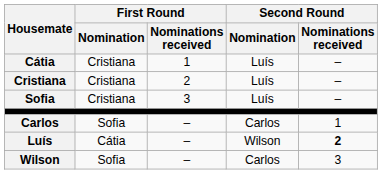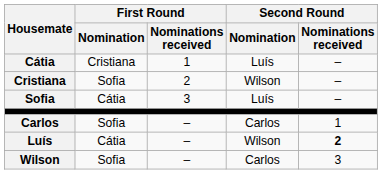(111, 81) Cristiana -> (111, 81) Sofia
(262, 81) Luís -> (262, 81) Wilson
(111, 99) Cristiana -> (111, 99) Cátia
